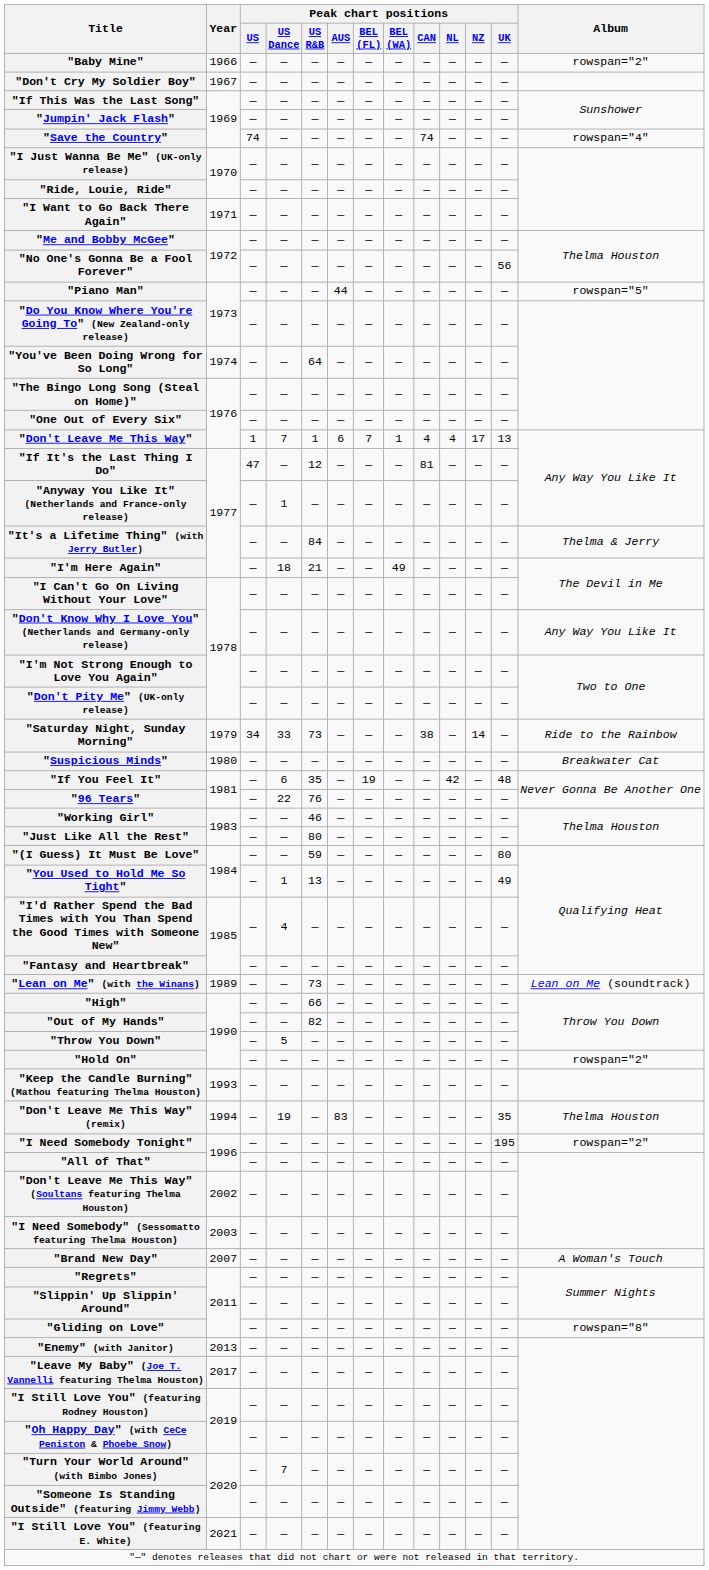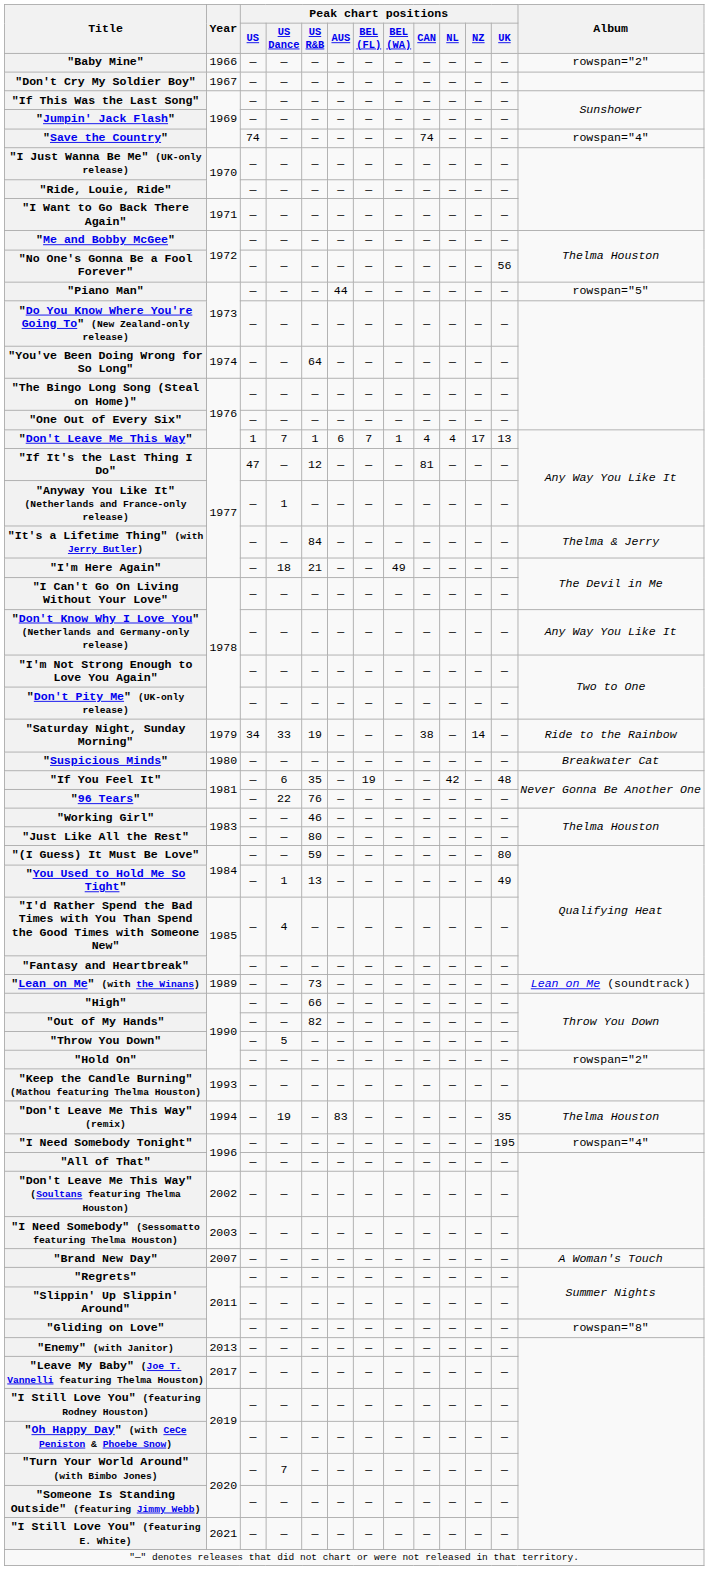(315, 736) 73 -> (315, 736) 19
(611, 1143) rowspan="2" -> (611, 1143) rowspan="4"
